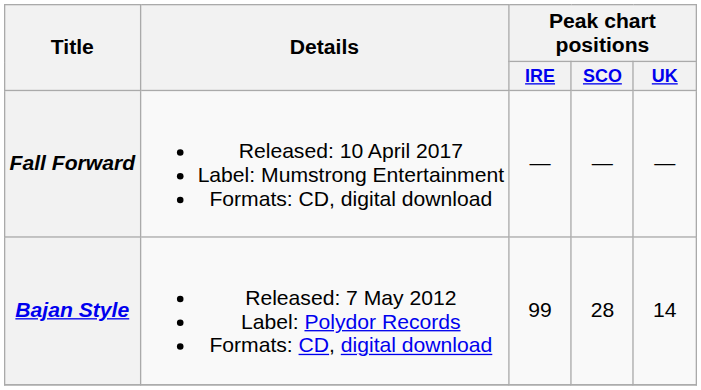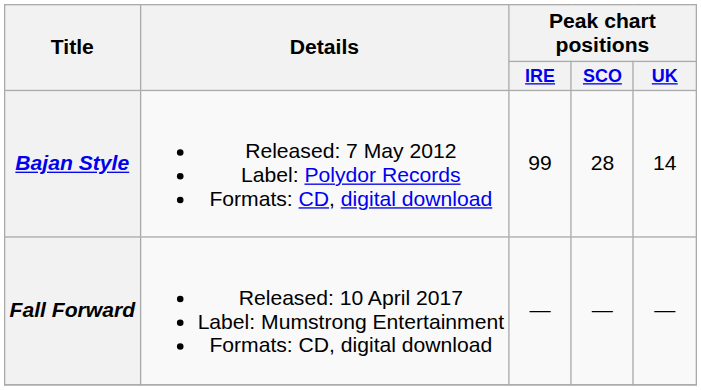rows swapped: (72, 310) <-> (72, 163)
